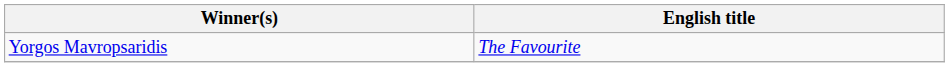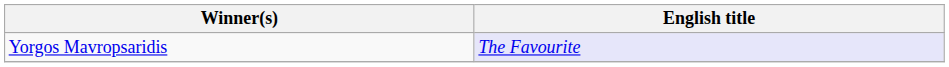(529, 47) no background -> (529, 47) lavender background
